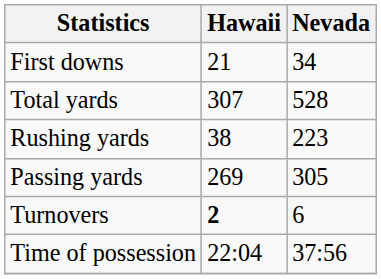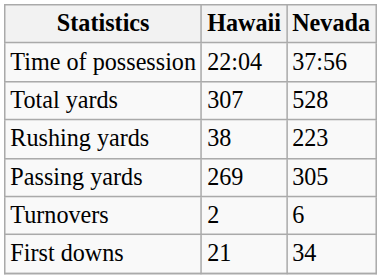rows swapped: (67, 61) <-> (103, 253)
(213, 215) bold -> (213, 215) normal
